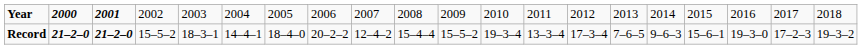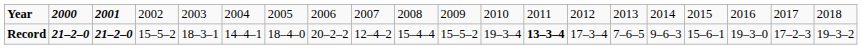(546, 34) normal -> (546, 34) bold
